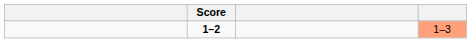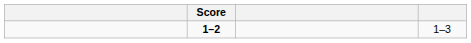(442, 29) lightsalmon background -> (442, 29) no background
